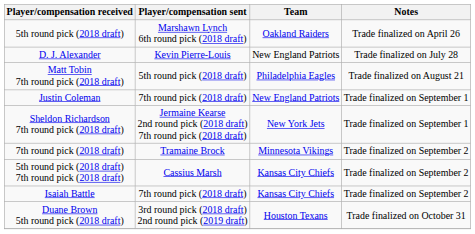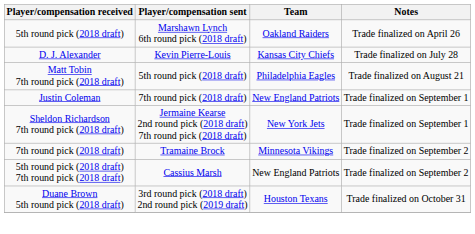(296, 54) New England Patriots -> (296, 54) Kansas City Chiefs
(296, 172) Kansas City Chiefs -> (296, 172) New England Patriots
- row: (70, 194)
